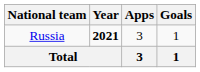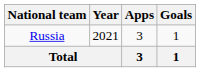(106, 35) bold -> (106, 35) normal
